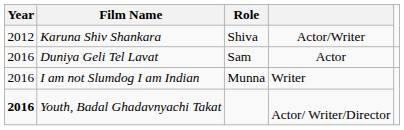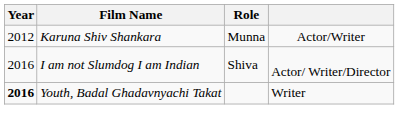(243, 36) Shiva -> (246, 36) Munna
- row: (99, 57)
(246, 78) Munna -> (243, 64) Shiva
(288, 78) Writer -> (331, 72) Actor/ Writer/Director
(331, 114) Actor/ Writer/Director -> (288, 93) Writer
